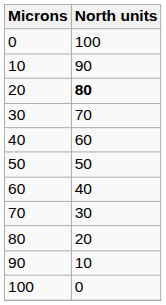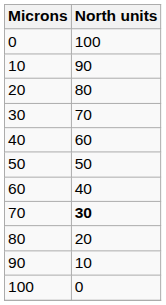(83, 90) bold -> (83, 90) normal
(83, 213) normal -> (83, 213) bold
